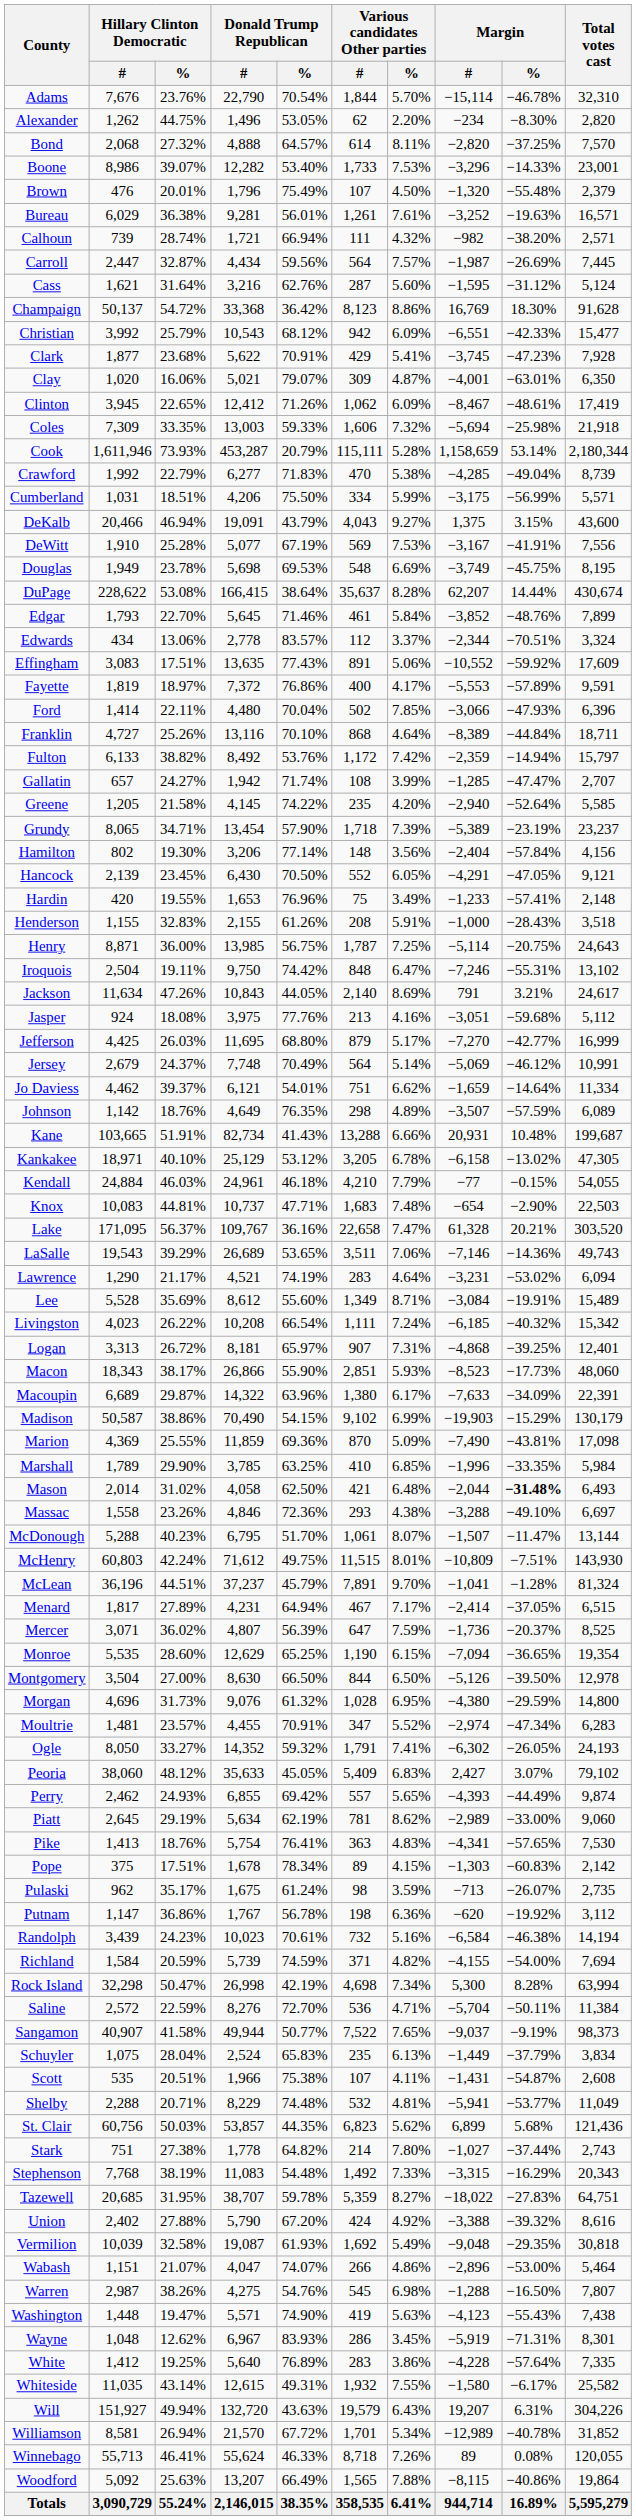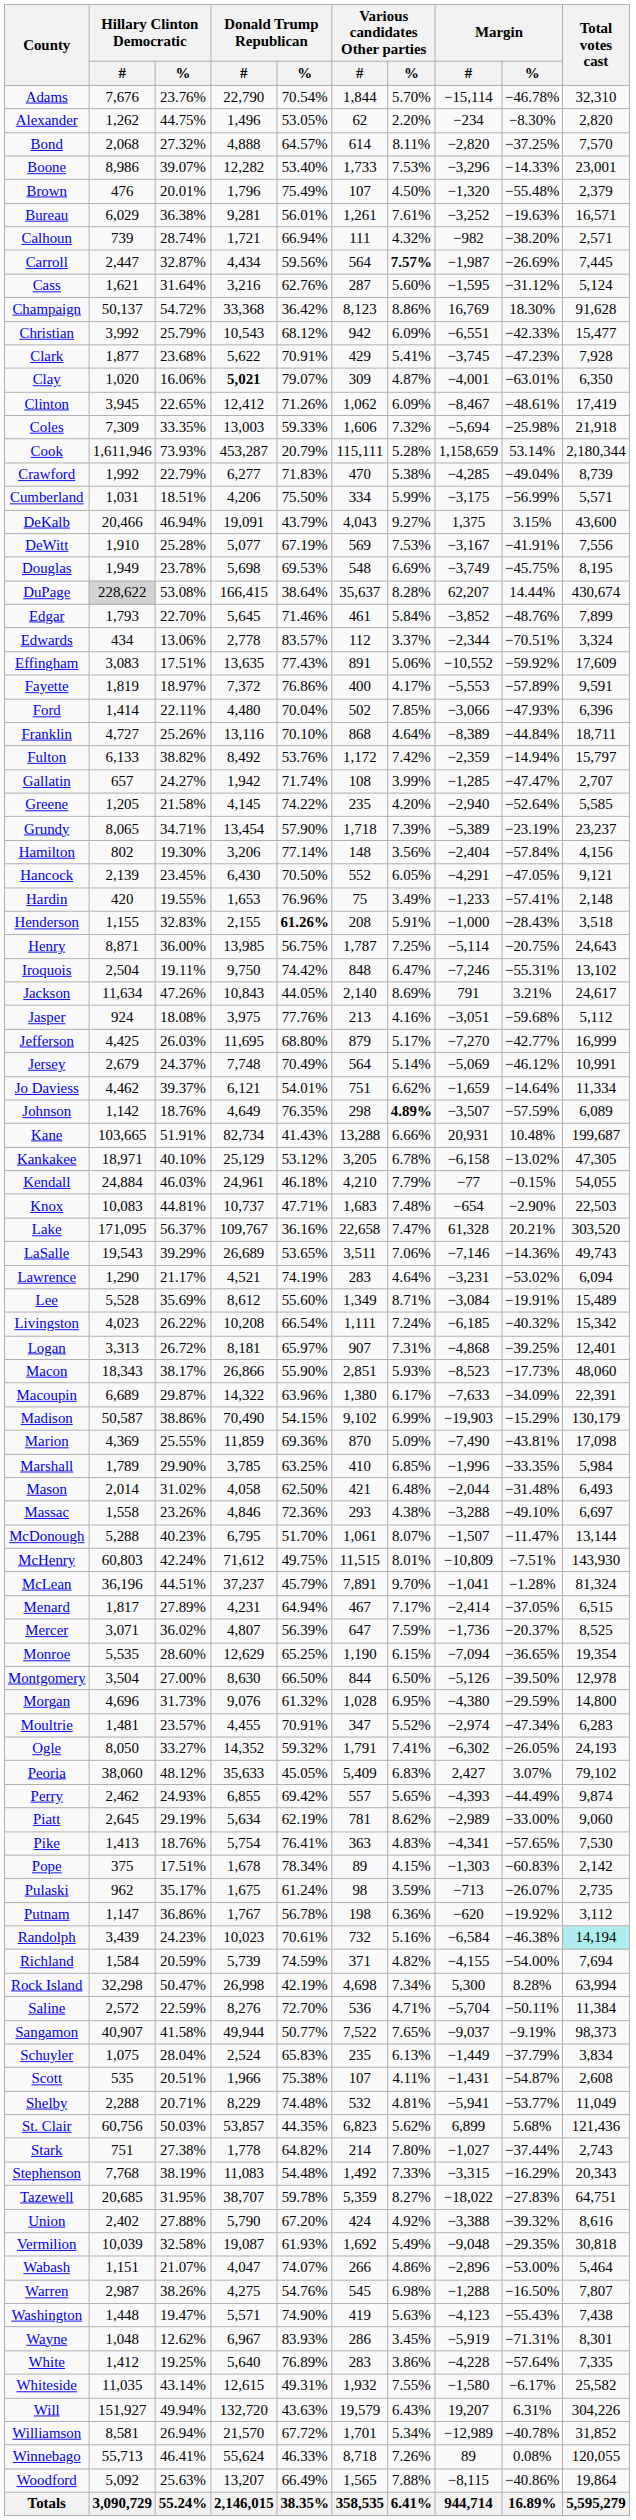(411, 262) normal -> (411, 262) bold
(244, 380) normal -> (244, 380) bold
(122, 592) no background -> (122, 592) lightgrey background
(305, 922) normal -> (305, 922) bold
(411, 1111) normal -> (411, 1111) bold
(533, 1489) bold -> (532, 1489) normal
(598, 1937) no background -> (596, 1937) paleturquoise background
